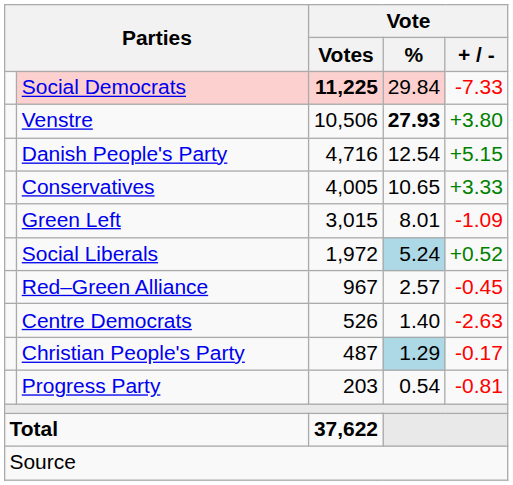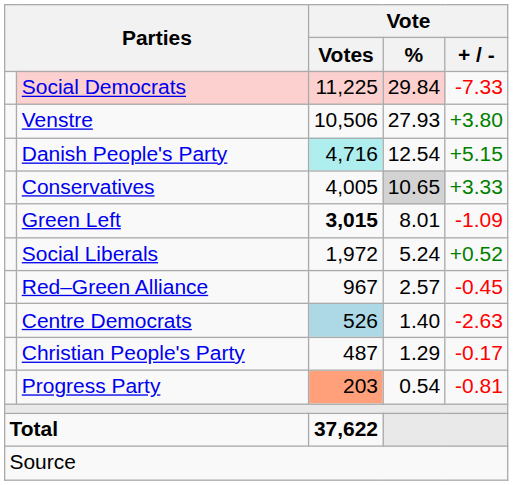(347, 87) bold -> (347, 87) normal
(414, 120) bold -> (414, 120) normal
(352, 154) no background -> (352, 154) paleturquoise background
(414, 187) no background -> (414, 187) lightgrey background
(352, 220) normal -> (352, 220) bold
(420, 253) lightblue background -> (420, 253) no background
(361, 320) no background -> (361, 320) lightblue background
(420, 353) lightblue background -> (420, 353) no background
(361, 386) no background -> (361, 386) lightsalmon background
